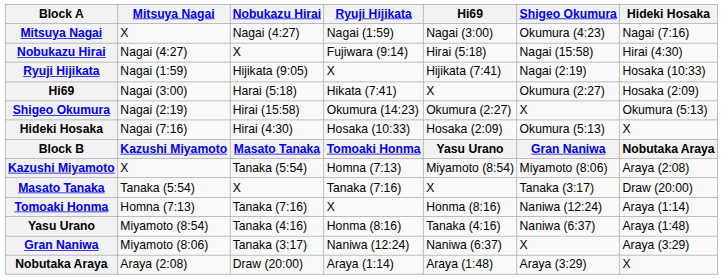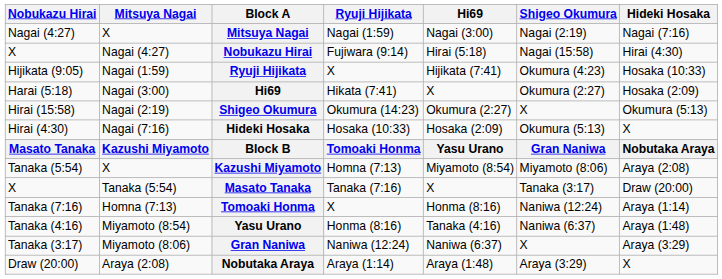columns swapped: (61, 14) <-> (277, 14)
(562, 33) Okumura (4:23) -> (553, 33) Nagai (2:19)
(553, 71) Nagai (2:19) -> (562, 71) Okumura (4:23)
